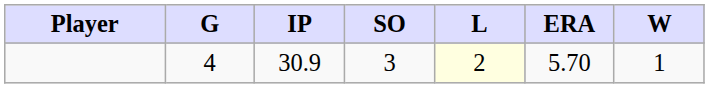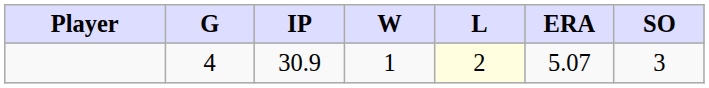columns swapped: (659, 23) <-> (390, 23)
(569, 62) 5.70 -> (569, 62) 5.07
